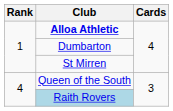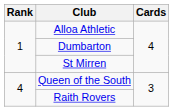(84, 30) bold -> (84, 30) normal
(84, 98) lightblue background -> (84, 98) no background
